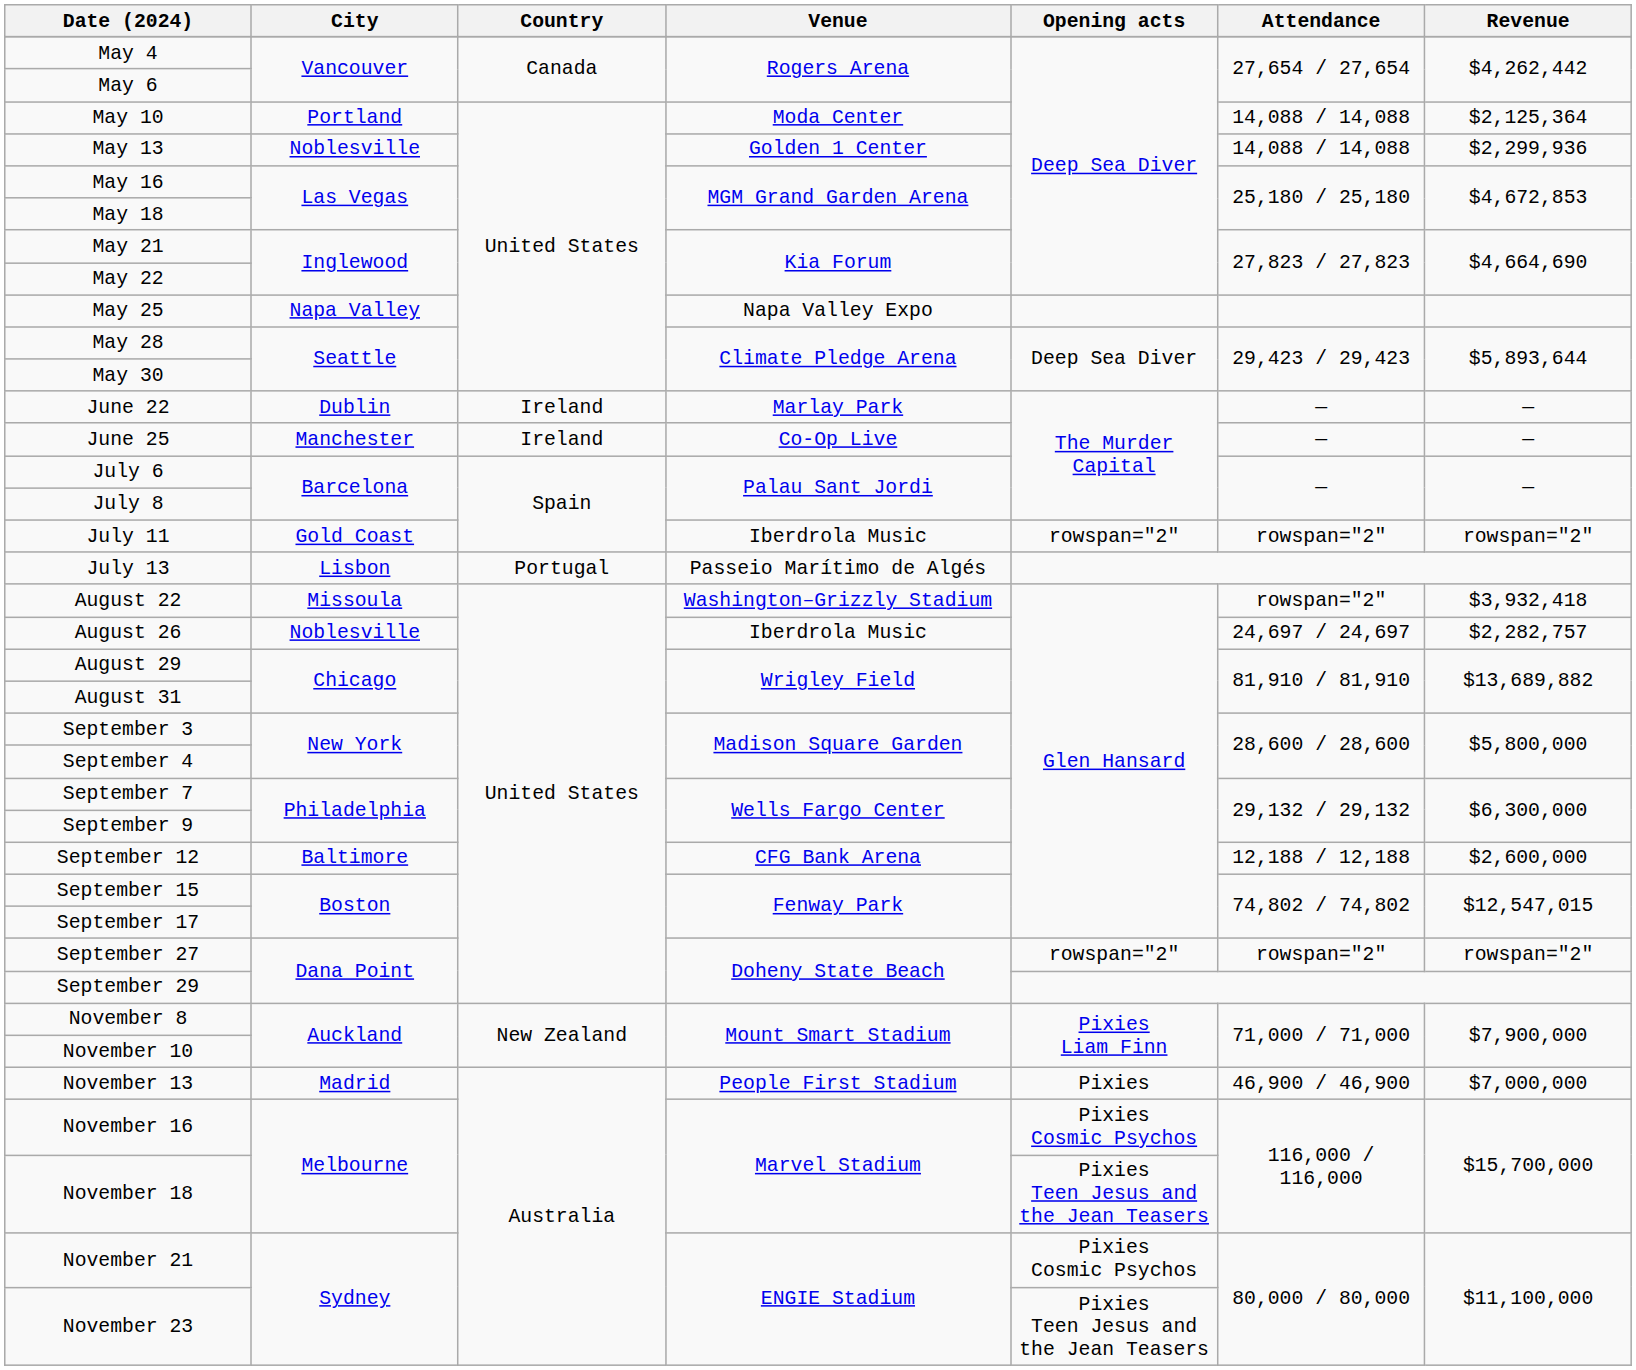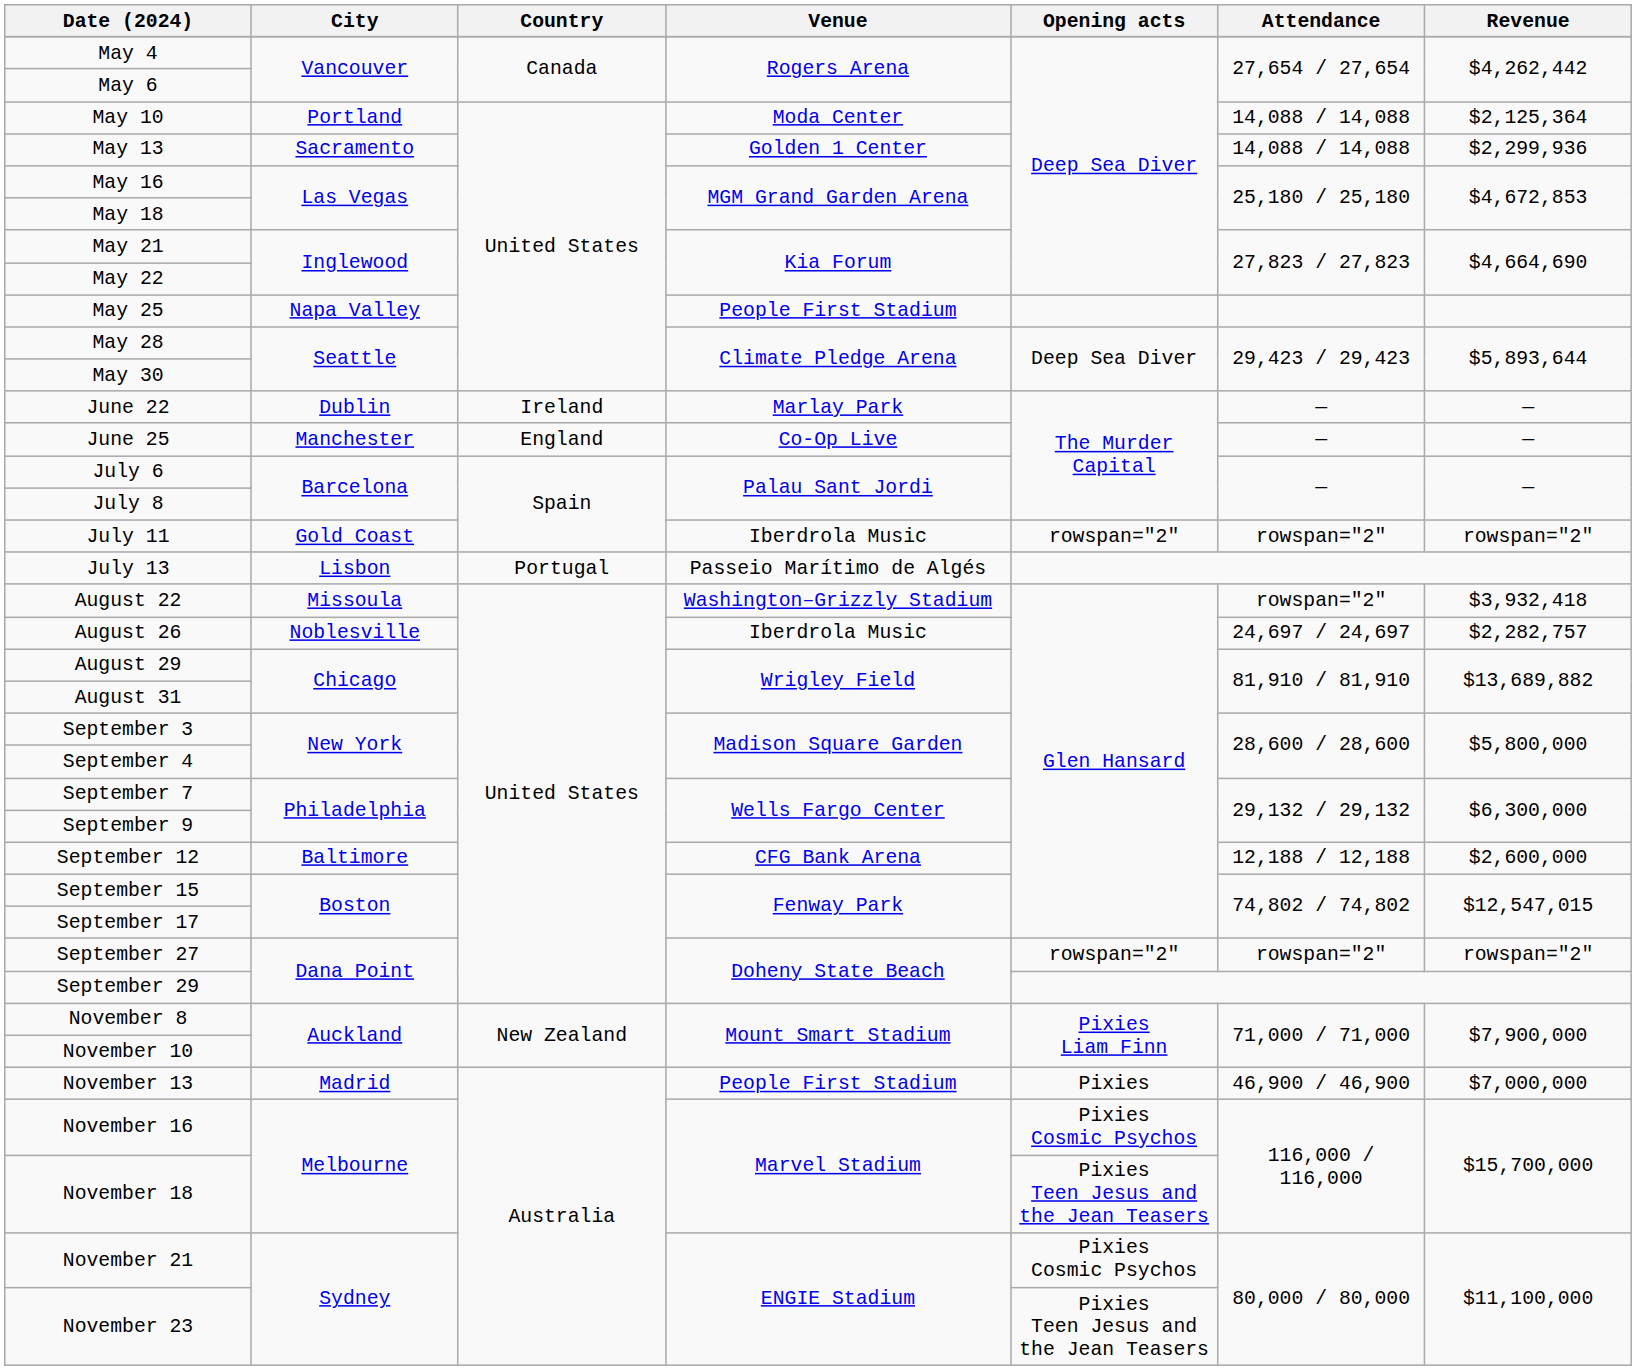(355, 150) Noblesville -> (355, 150) Sacramento
(838, 311) Napa Valley Expo -> (838, 311) People First Stadium
(562, 440) Ireland -> (562, 440) England
